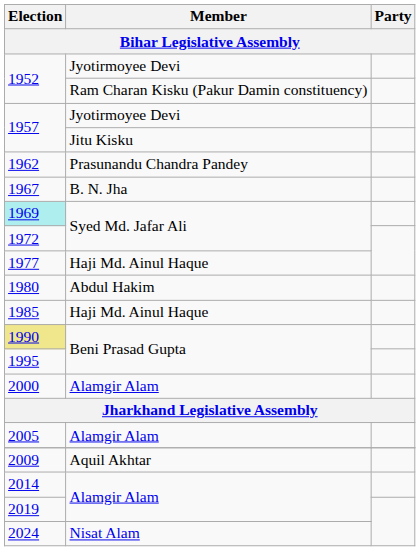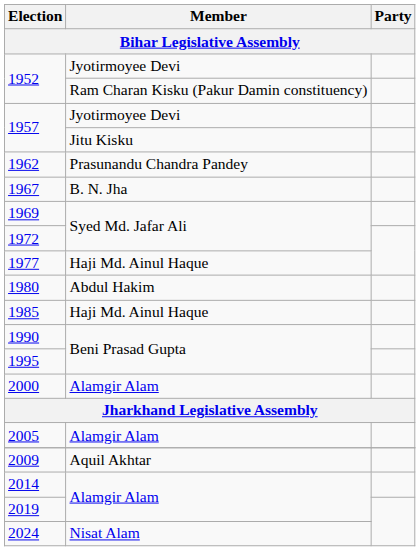(24, 213) paleturquoise background -> (24, 213) no background
(24, 336) khaki background -> (24, 336) no background
